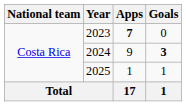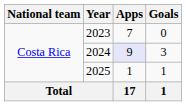(130, 33) bold -> (130, 33) normal
(130, 52) no background -> (130, 52) lavender background
(164, 52) bold -> (164, 52) normal
